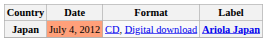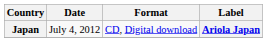(75, 29) lightsalmon background -> (75, 29) no background
